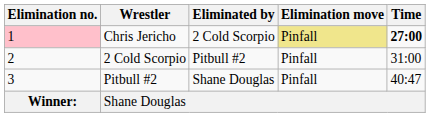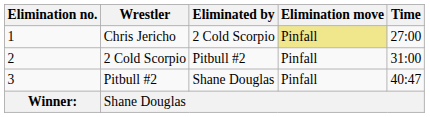(11, 36) pink background -> (11, 36) no background
(406, 36) bold -> (406, 36) normal
